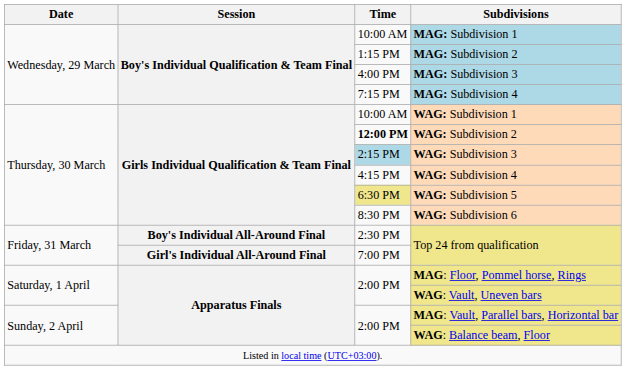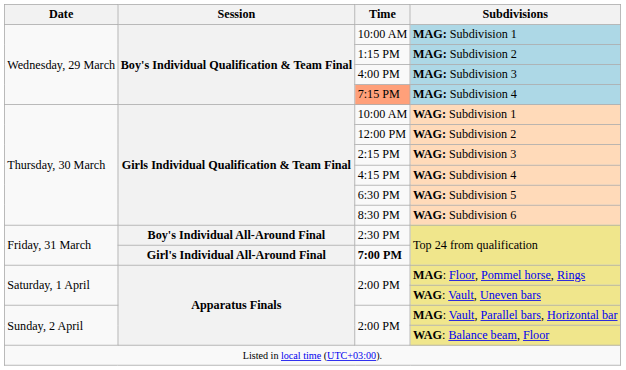(379, 94) no background -> (379, 94) lightsalmon background
(383, 135) bold -> (382, 135) normal
(379, 155) lightblue background -> (379, 155) no background
(379, 195) khaki background -> (379, 195) no background
(379, 255) normal -> (380, 255) bold
